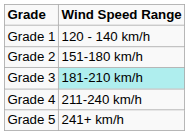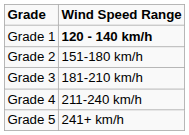(106, 36) normal -> (107, 36) bold
(102, 78) paleturquoise background -> (102, 78) no background
